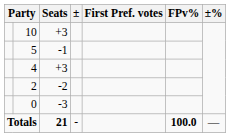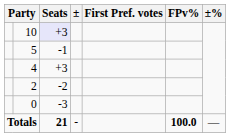(61, 31) no background -> (61, 31) lavender background
